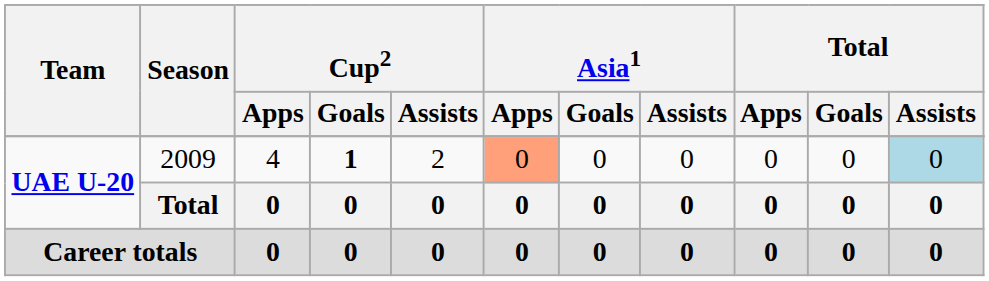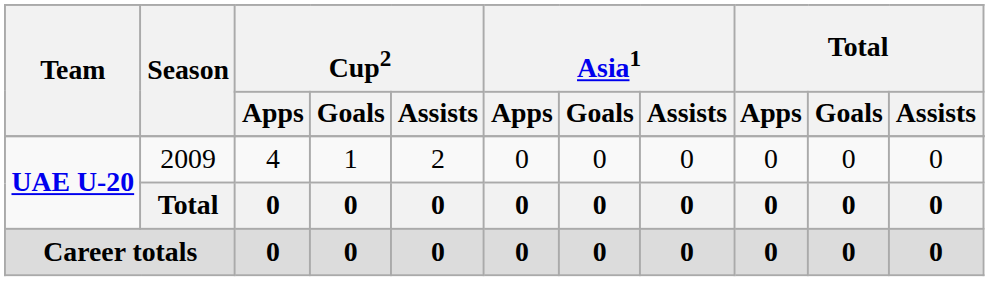(351, 159) bold -> (351, 159) normal
(522, 159) lightsalmon background -> (522, 159) no background
(936, 159) lightblue background -> (936, 159) no background
